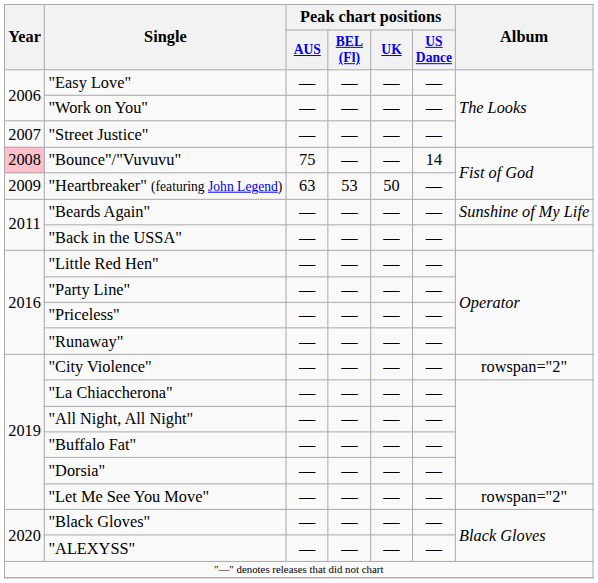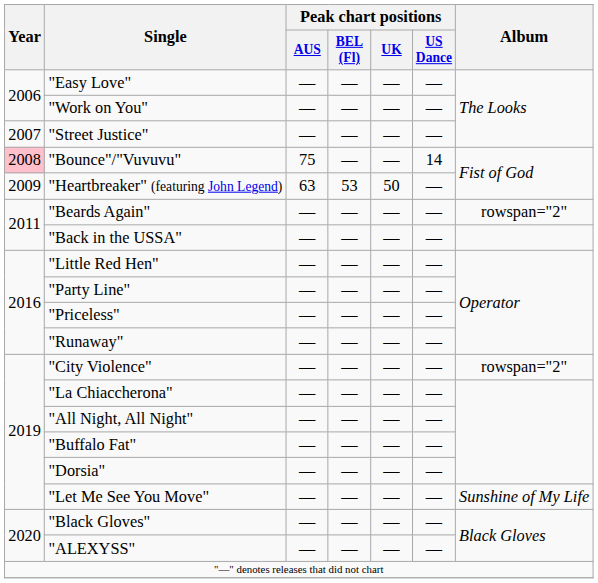(524, 211) Sunshine of My Life -> (524, 211) rowspan="2"
(524, 496) rowspan="2" -> (524, 496) Sunshine of My Life
